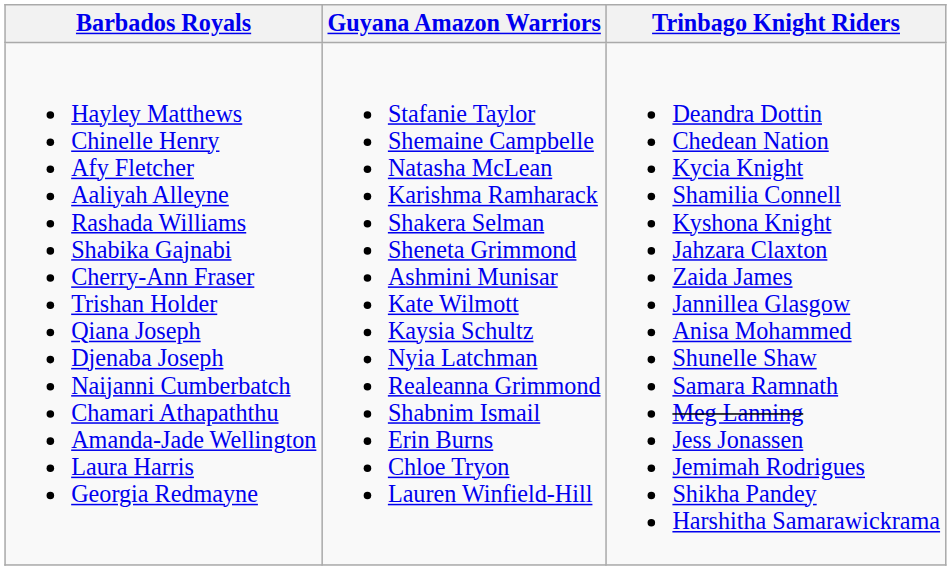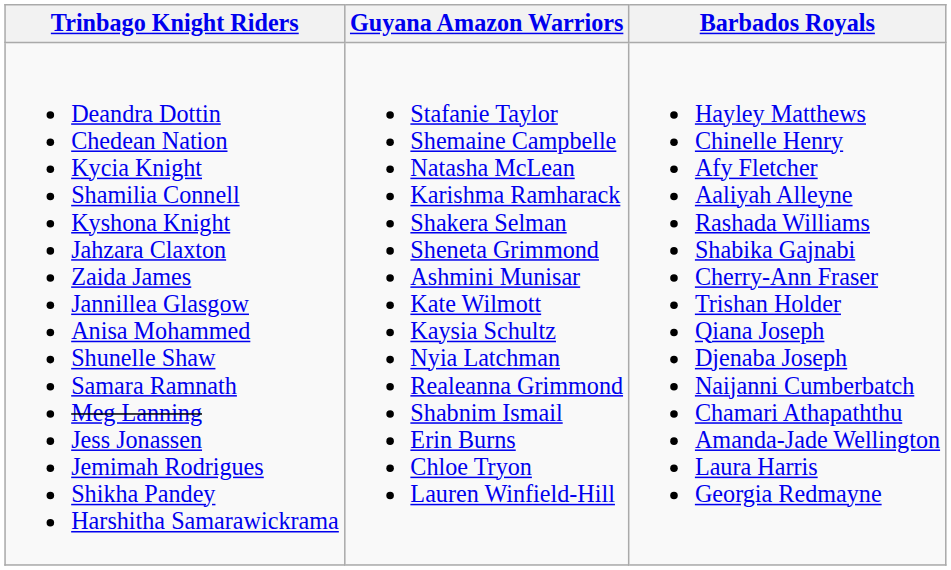columns swapped: (164, 23) <-> (776, 23)
